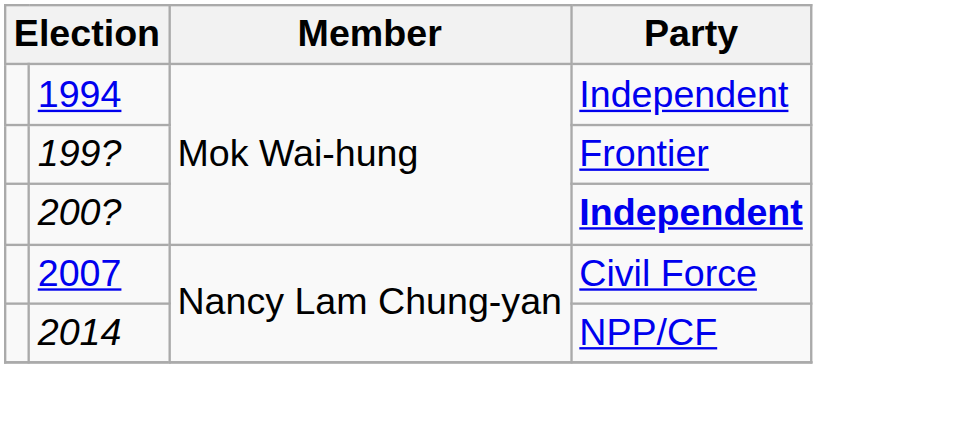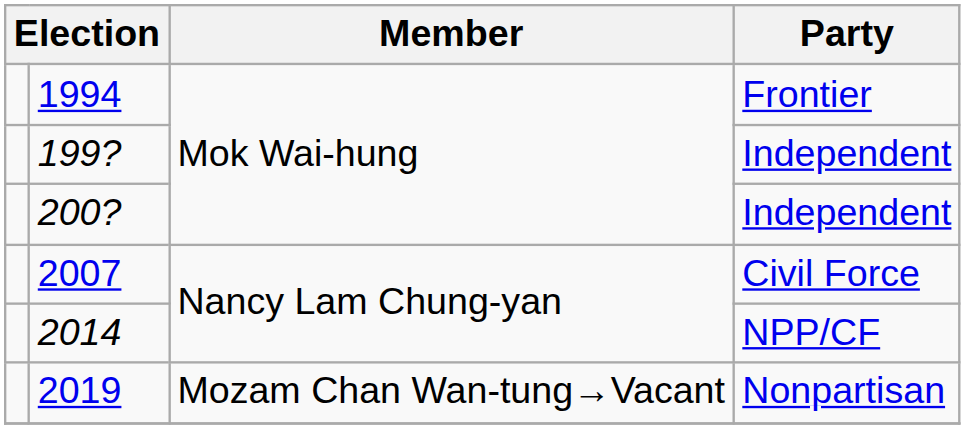(684, 93) Independent -> (807, 93) Frontier
(644, 153) Frontier -> (847, 153) Independent
(691, 213) bold -> (847, 213) normal
+ row: (80, 392)
